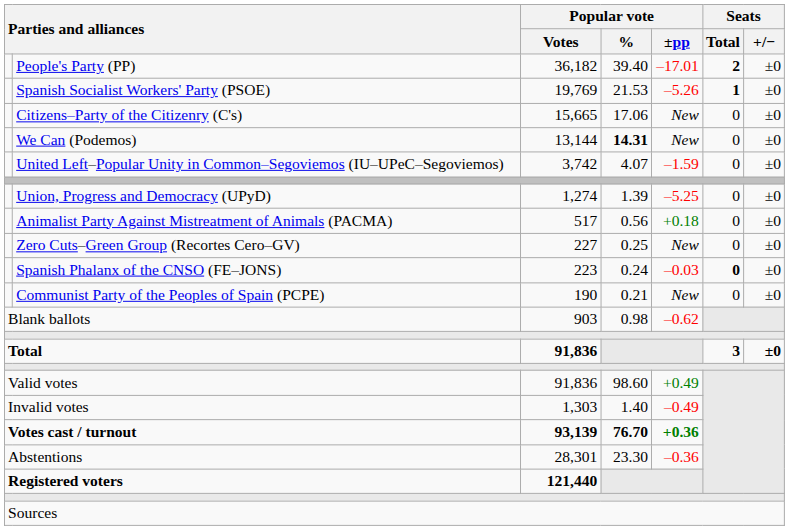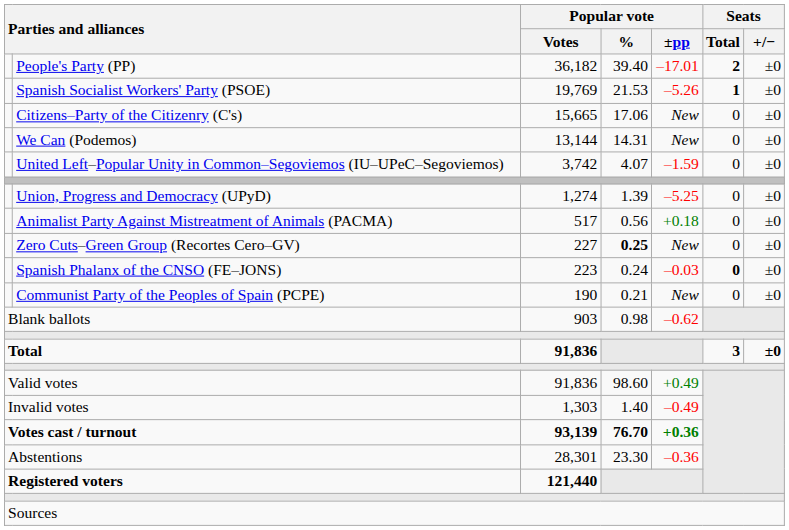(631, 139) bold -> (631, 139) normal
(634, 245) normal -> (634, 245) bold
